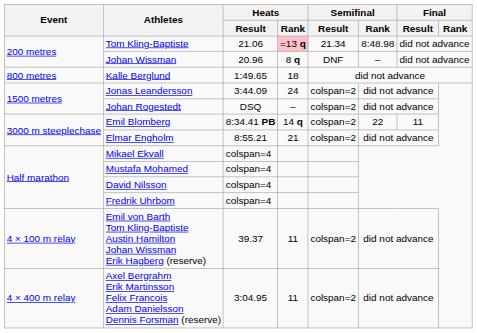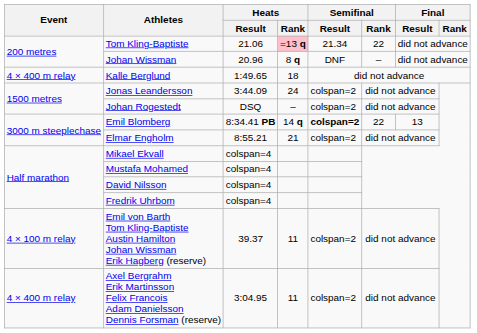(378, 44) 8:48.98 -> (379, 44) 22
(32, 75) 800 metres -> (41, 75) 4 × 400 m relay
(333, 122) normal -> (335, 122) bold
(418, 122) 11 -> (417, 122) 13
